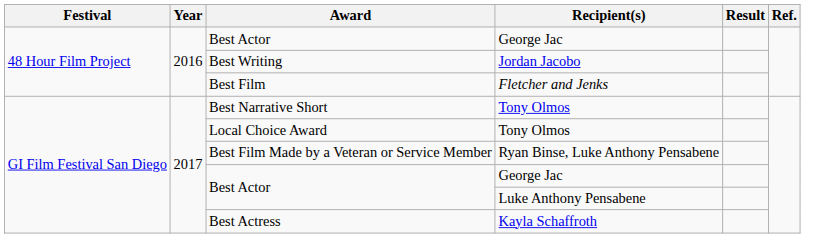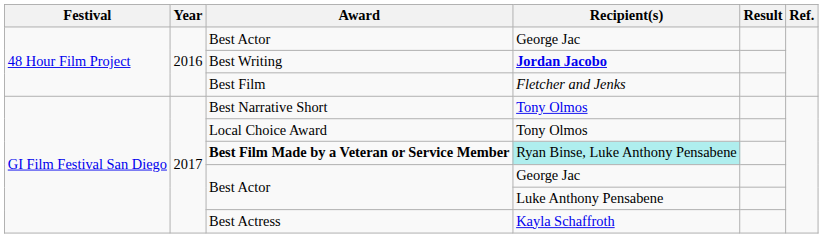(540, 61) normal -> (562, 61) bold
(350, 152) normal -> (359, 152) bold
(609, 152) no background -> (626, 152) paleturquoise background
